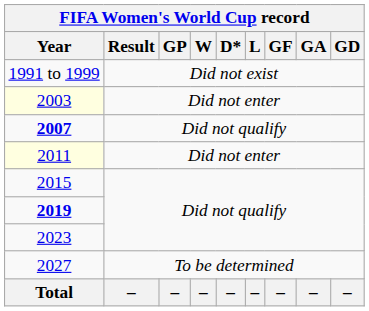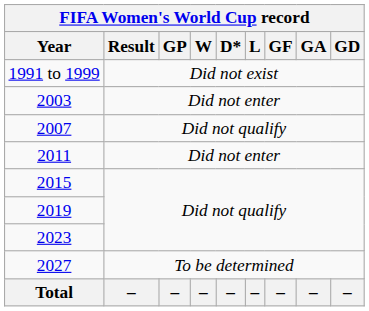(54, 100) lightyellow background -> (54, 100) no background
(54, 127) bold -> (54, 127) normal
(54, 155) lightyellow background -> (54, 155) no background
(54, 210) bold -> (54, 210) normal
